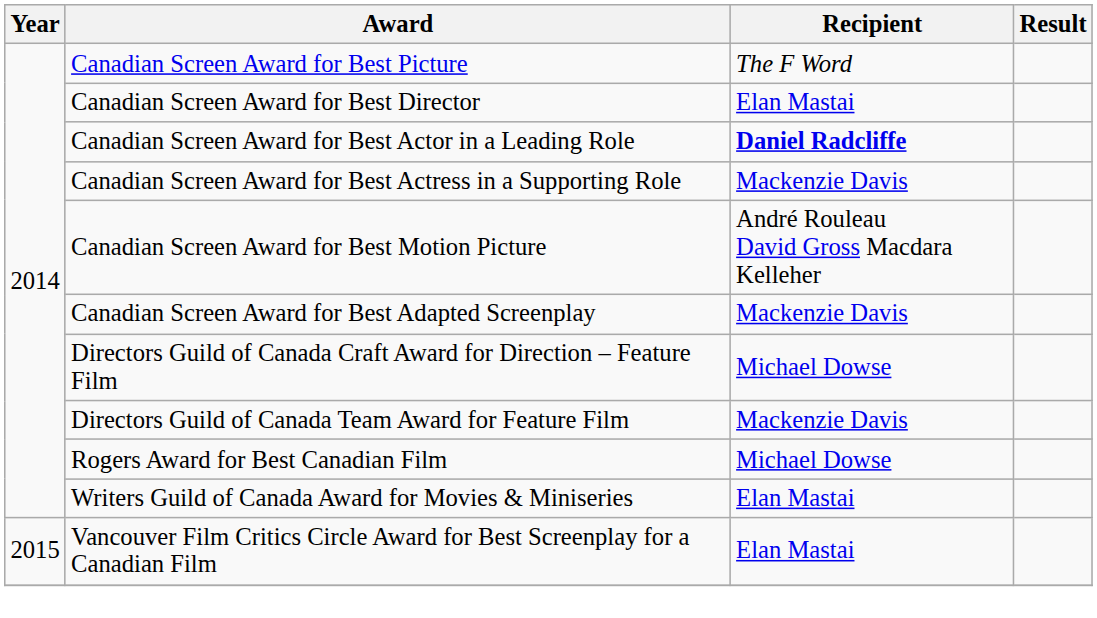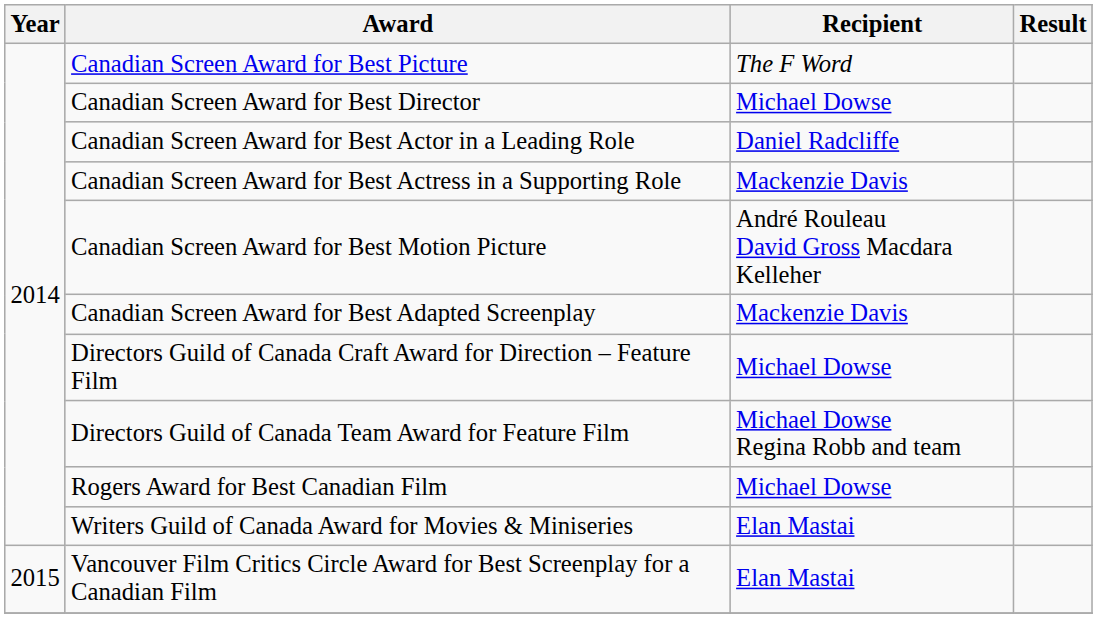(795, 102) Elan Mastai -> (814, 102) Michael Dowse
(821, 141) bold -> (818, 141) normal
(822, 419) Mackenzie Davis -> (849, 433) Michael Dowse Regina Robb and team
